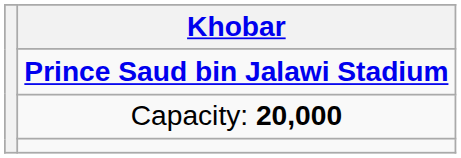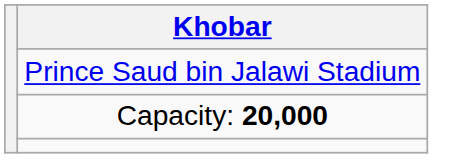(236, 71) bold -> (222, 71) normal
